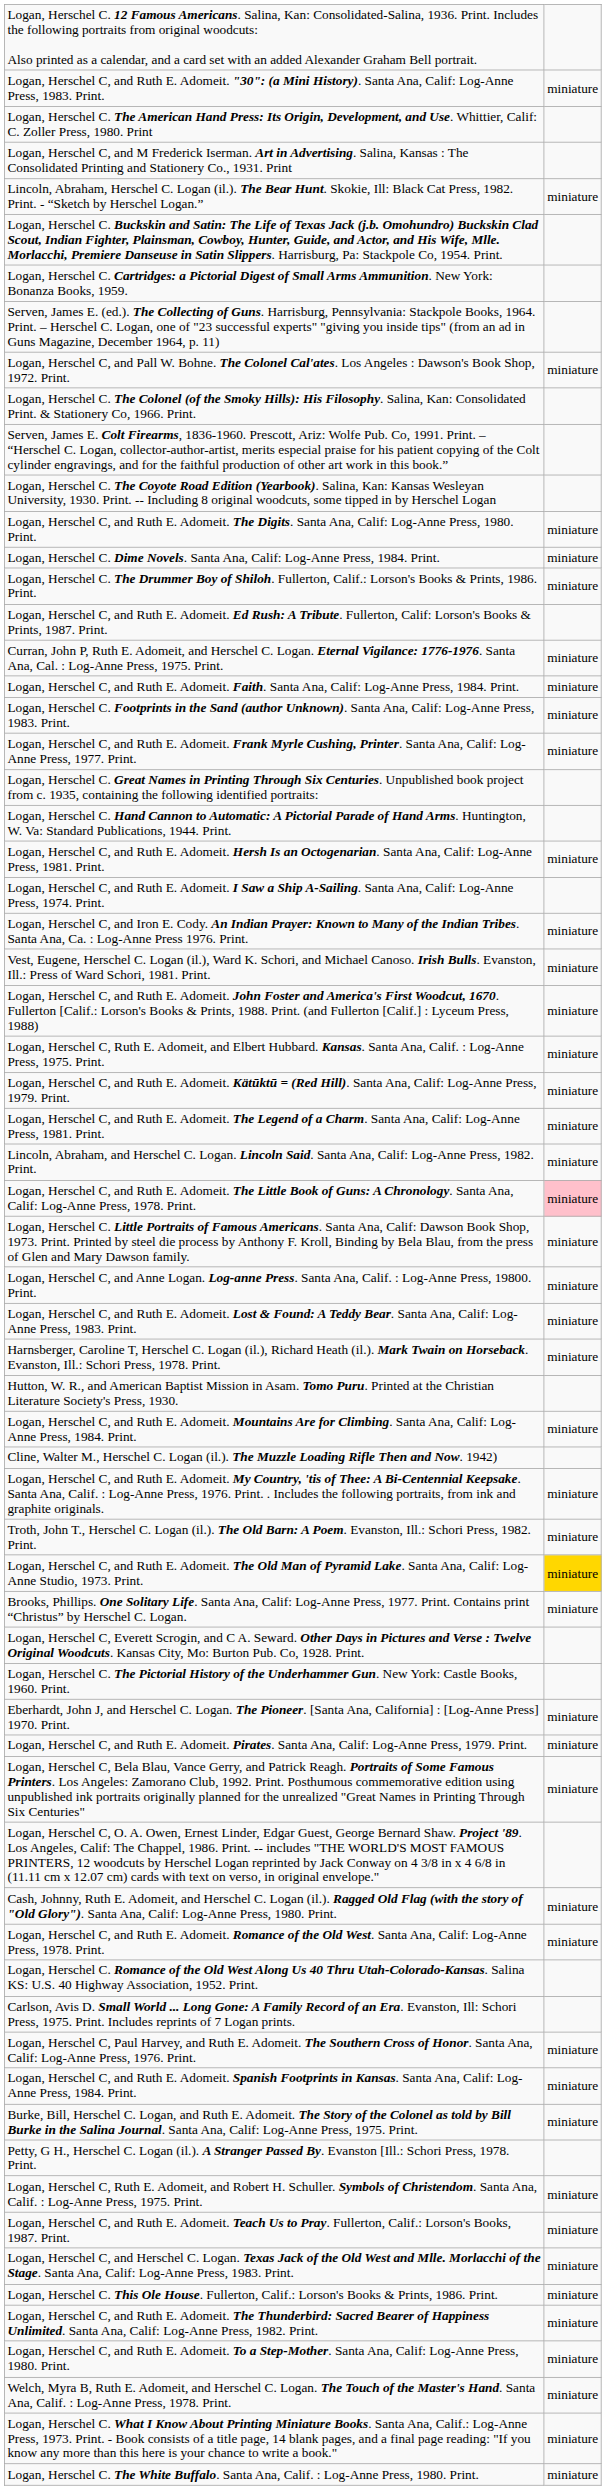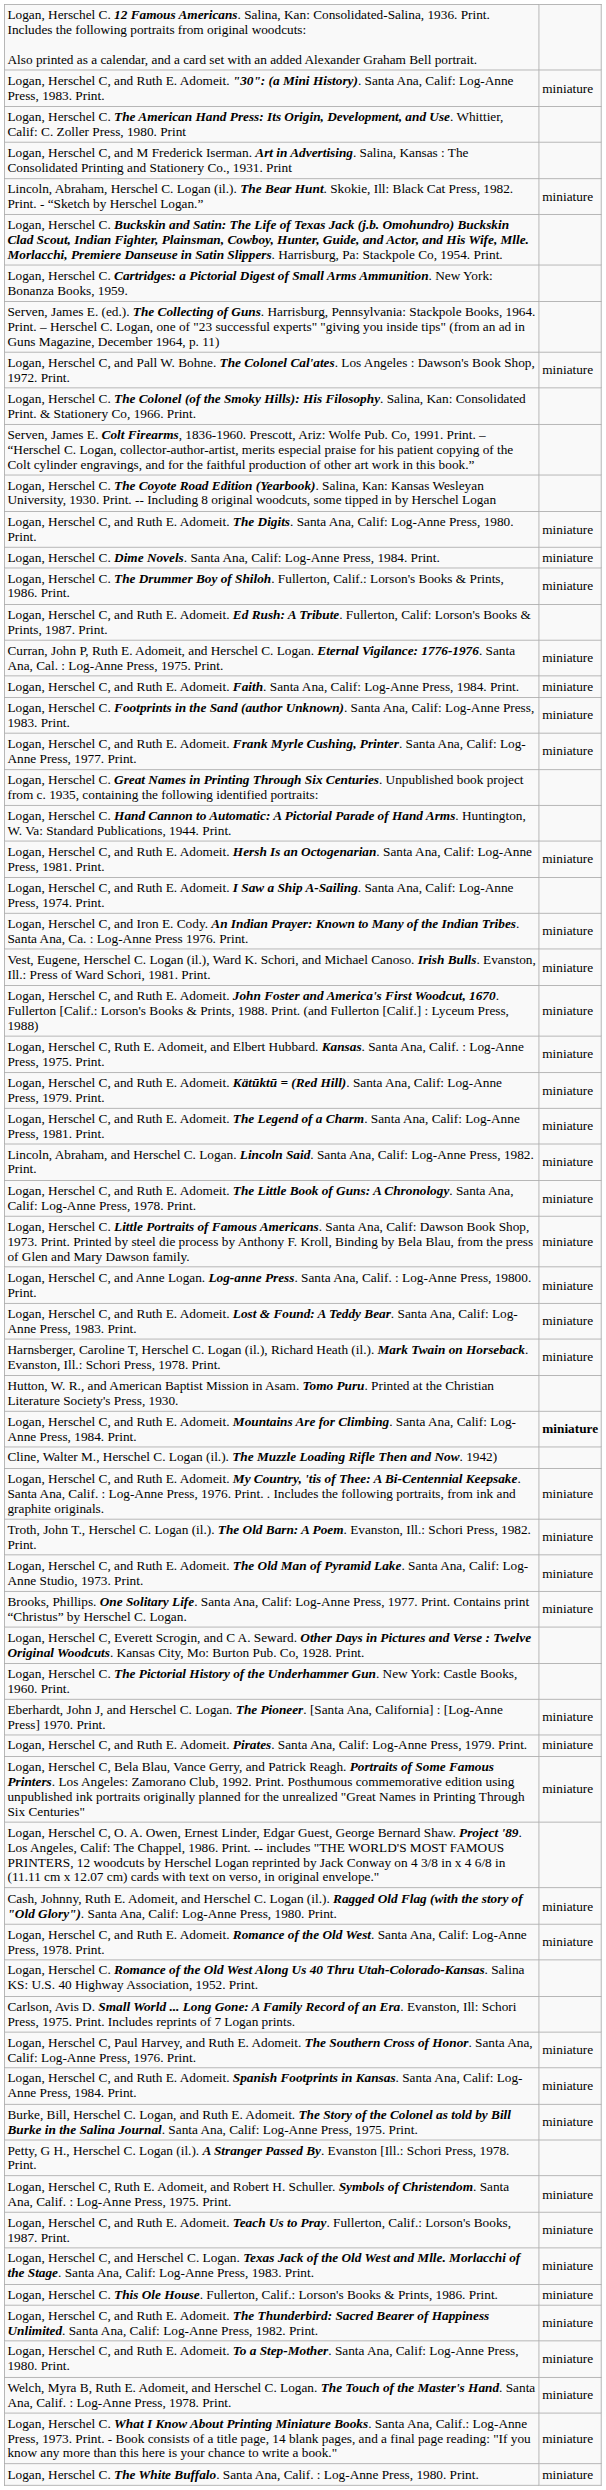(573, 1198) pink background -> (568, 1198) no background
(573, 1429) normal -> (570, 1429) bold
(573, 1573) gold background -> (568, 1573) no background
